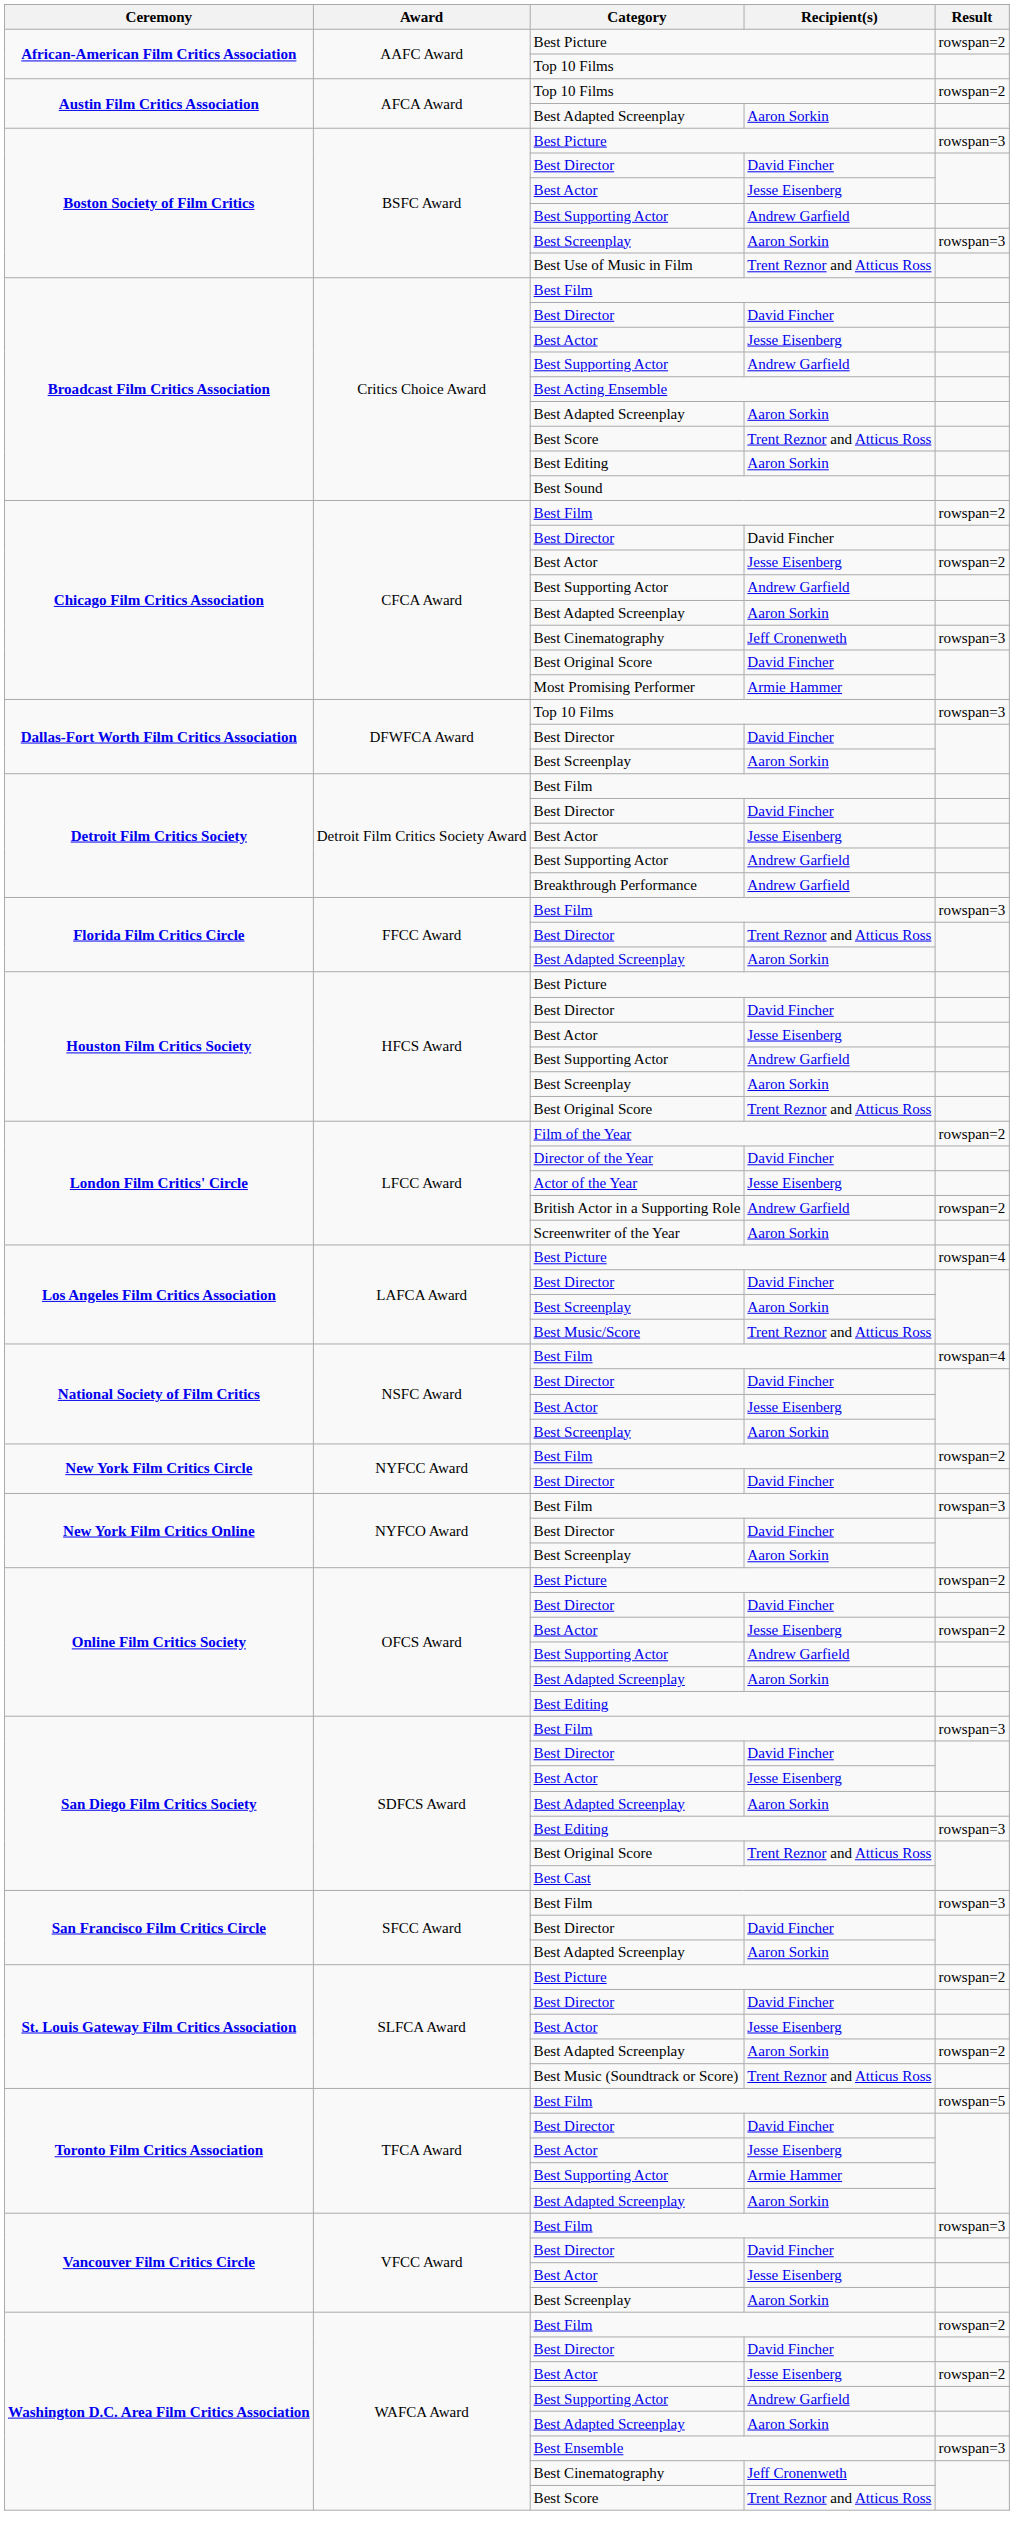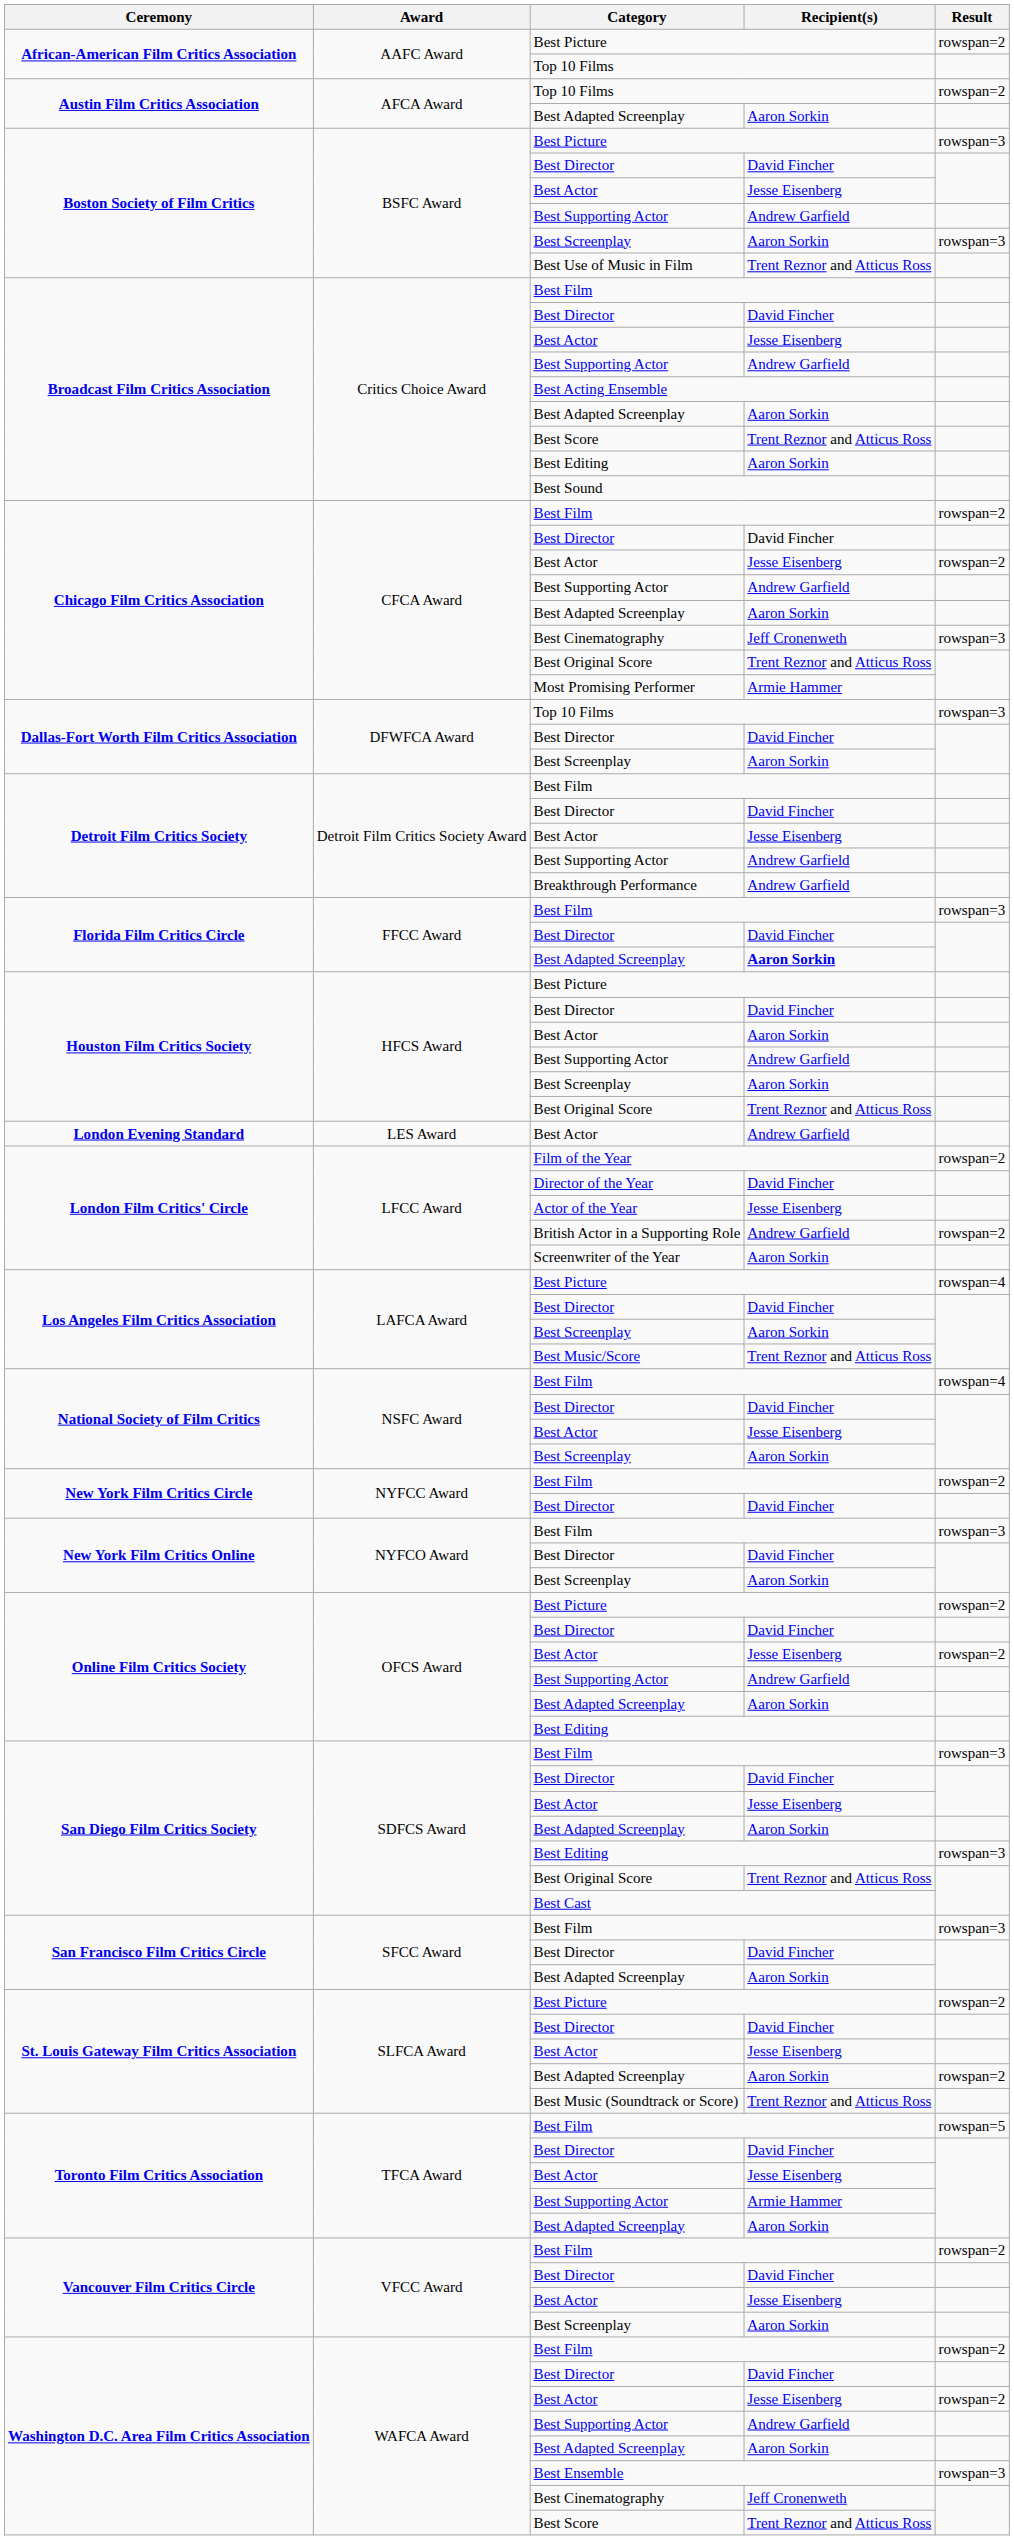(791, 662) David Fincher -> (839, 662) Trent Reznor and Atticus Ross
(839, 935) Trent Reznor and Atticus Ross -> (791, 935) David Fincher
(788, 959) normal -> (791, 959) bold
(795, 1034) Jesse Eisenberg -> (788, 1034) Aaron Sorkin
+ row: (159, 1133)
(972, 2225) rowspan=3 -> (972, 2250) rowspan=2
